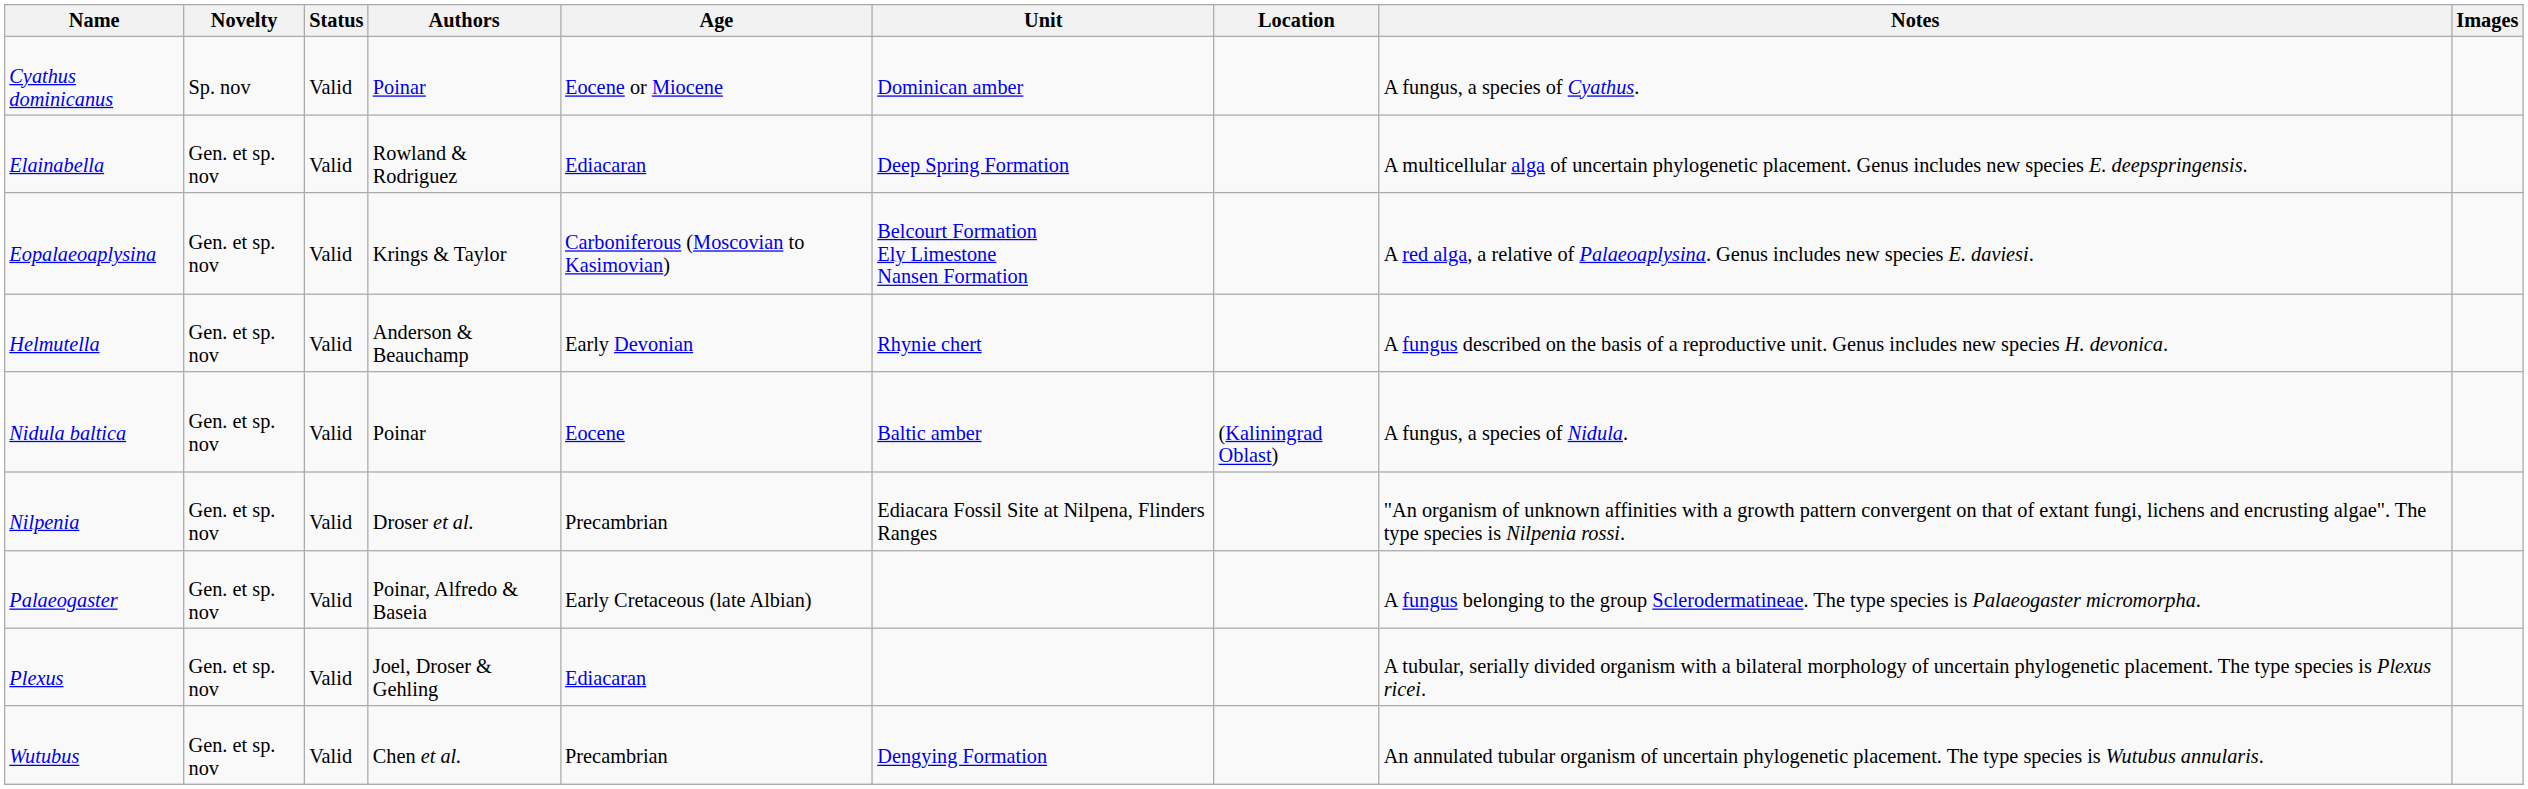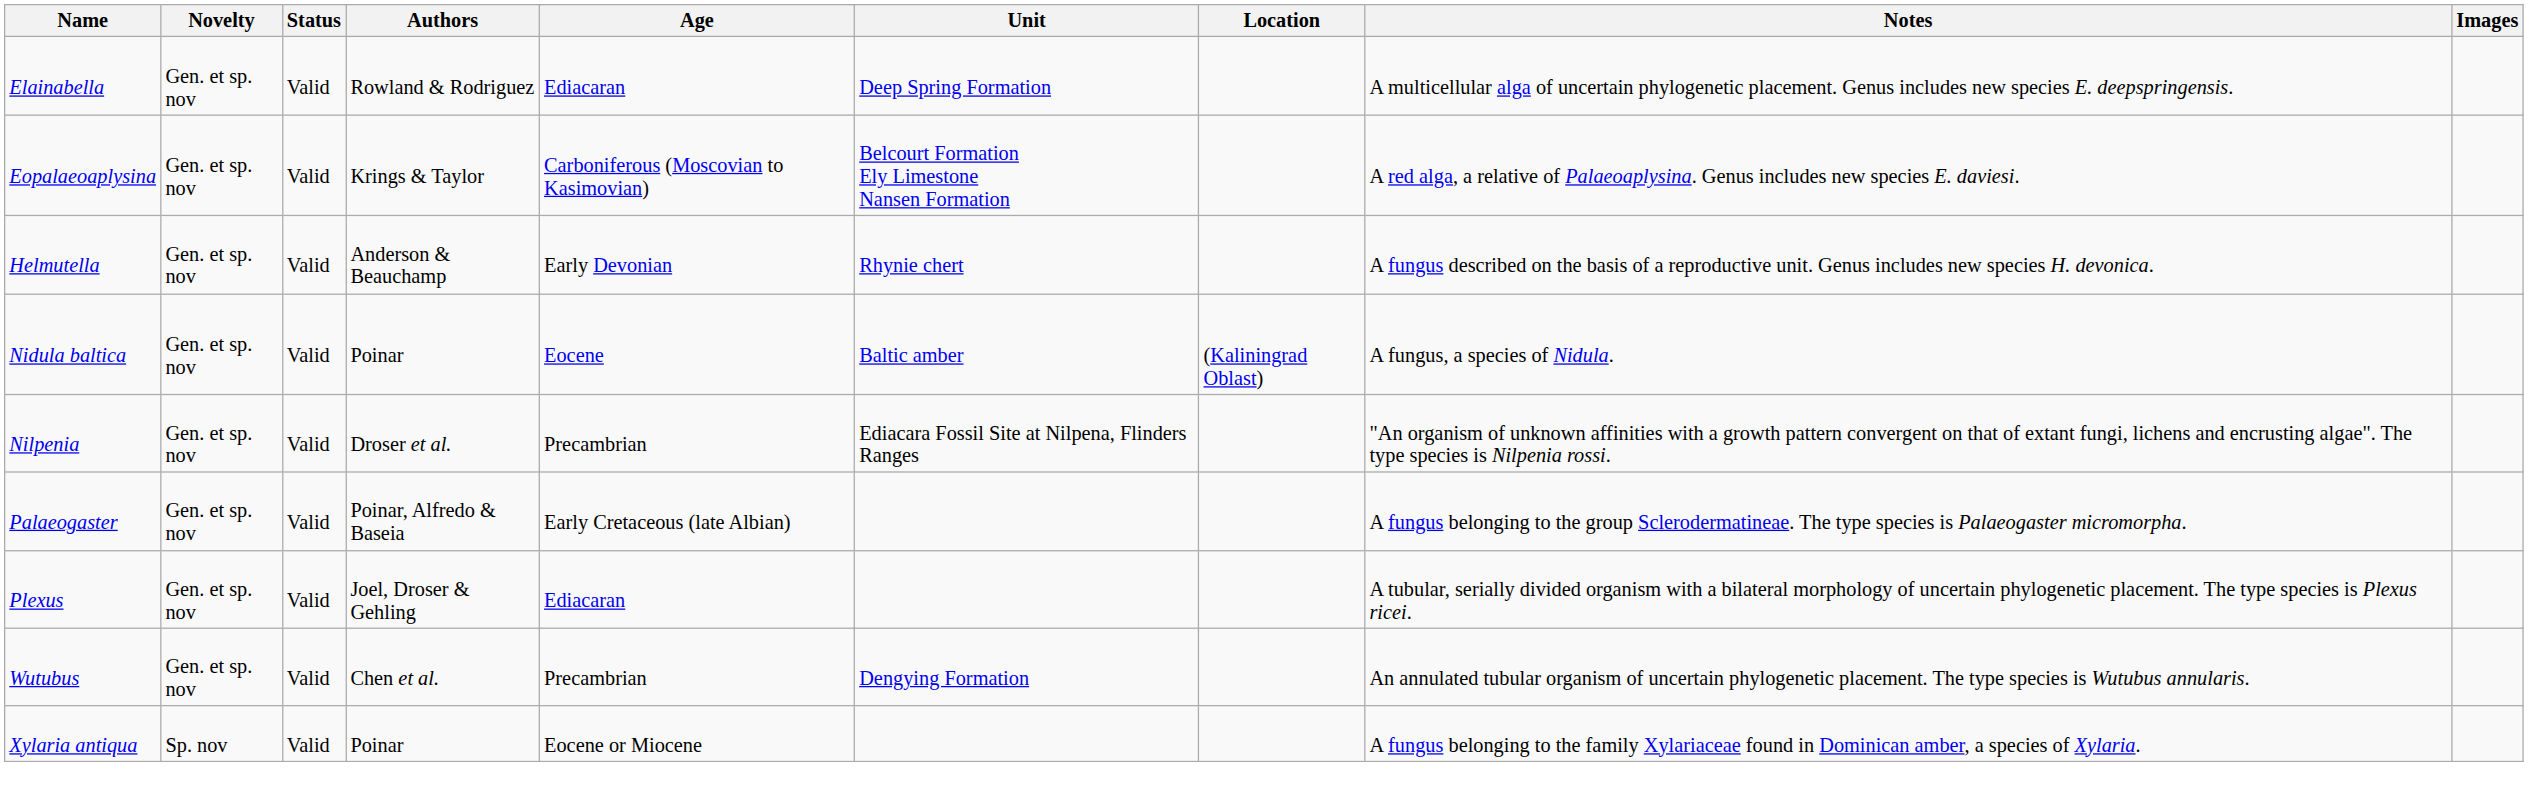- row: (61, 87)
+ row: (73, 744)
